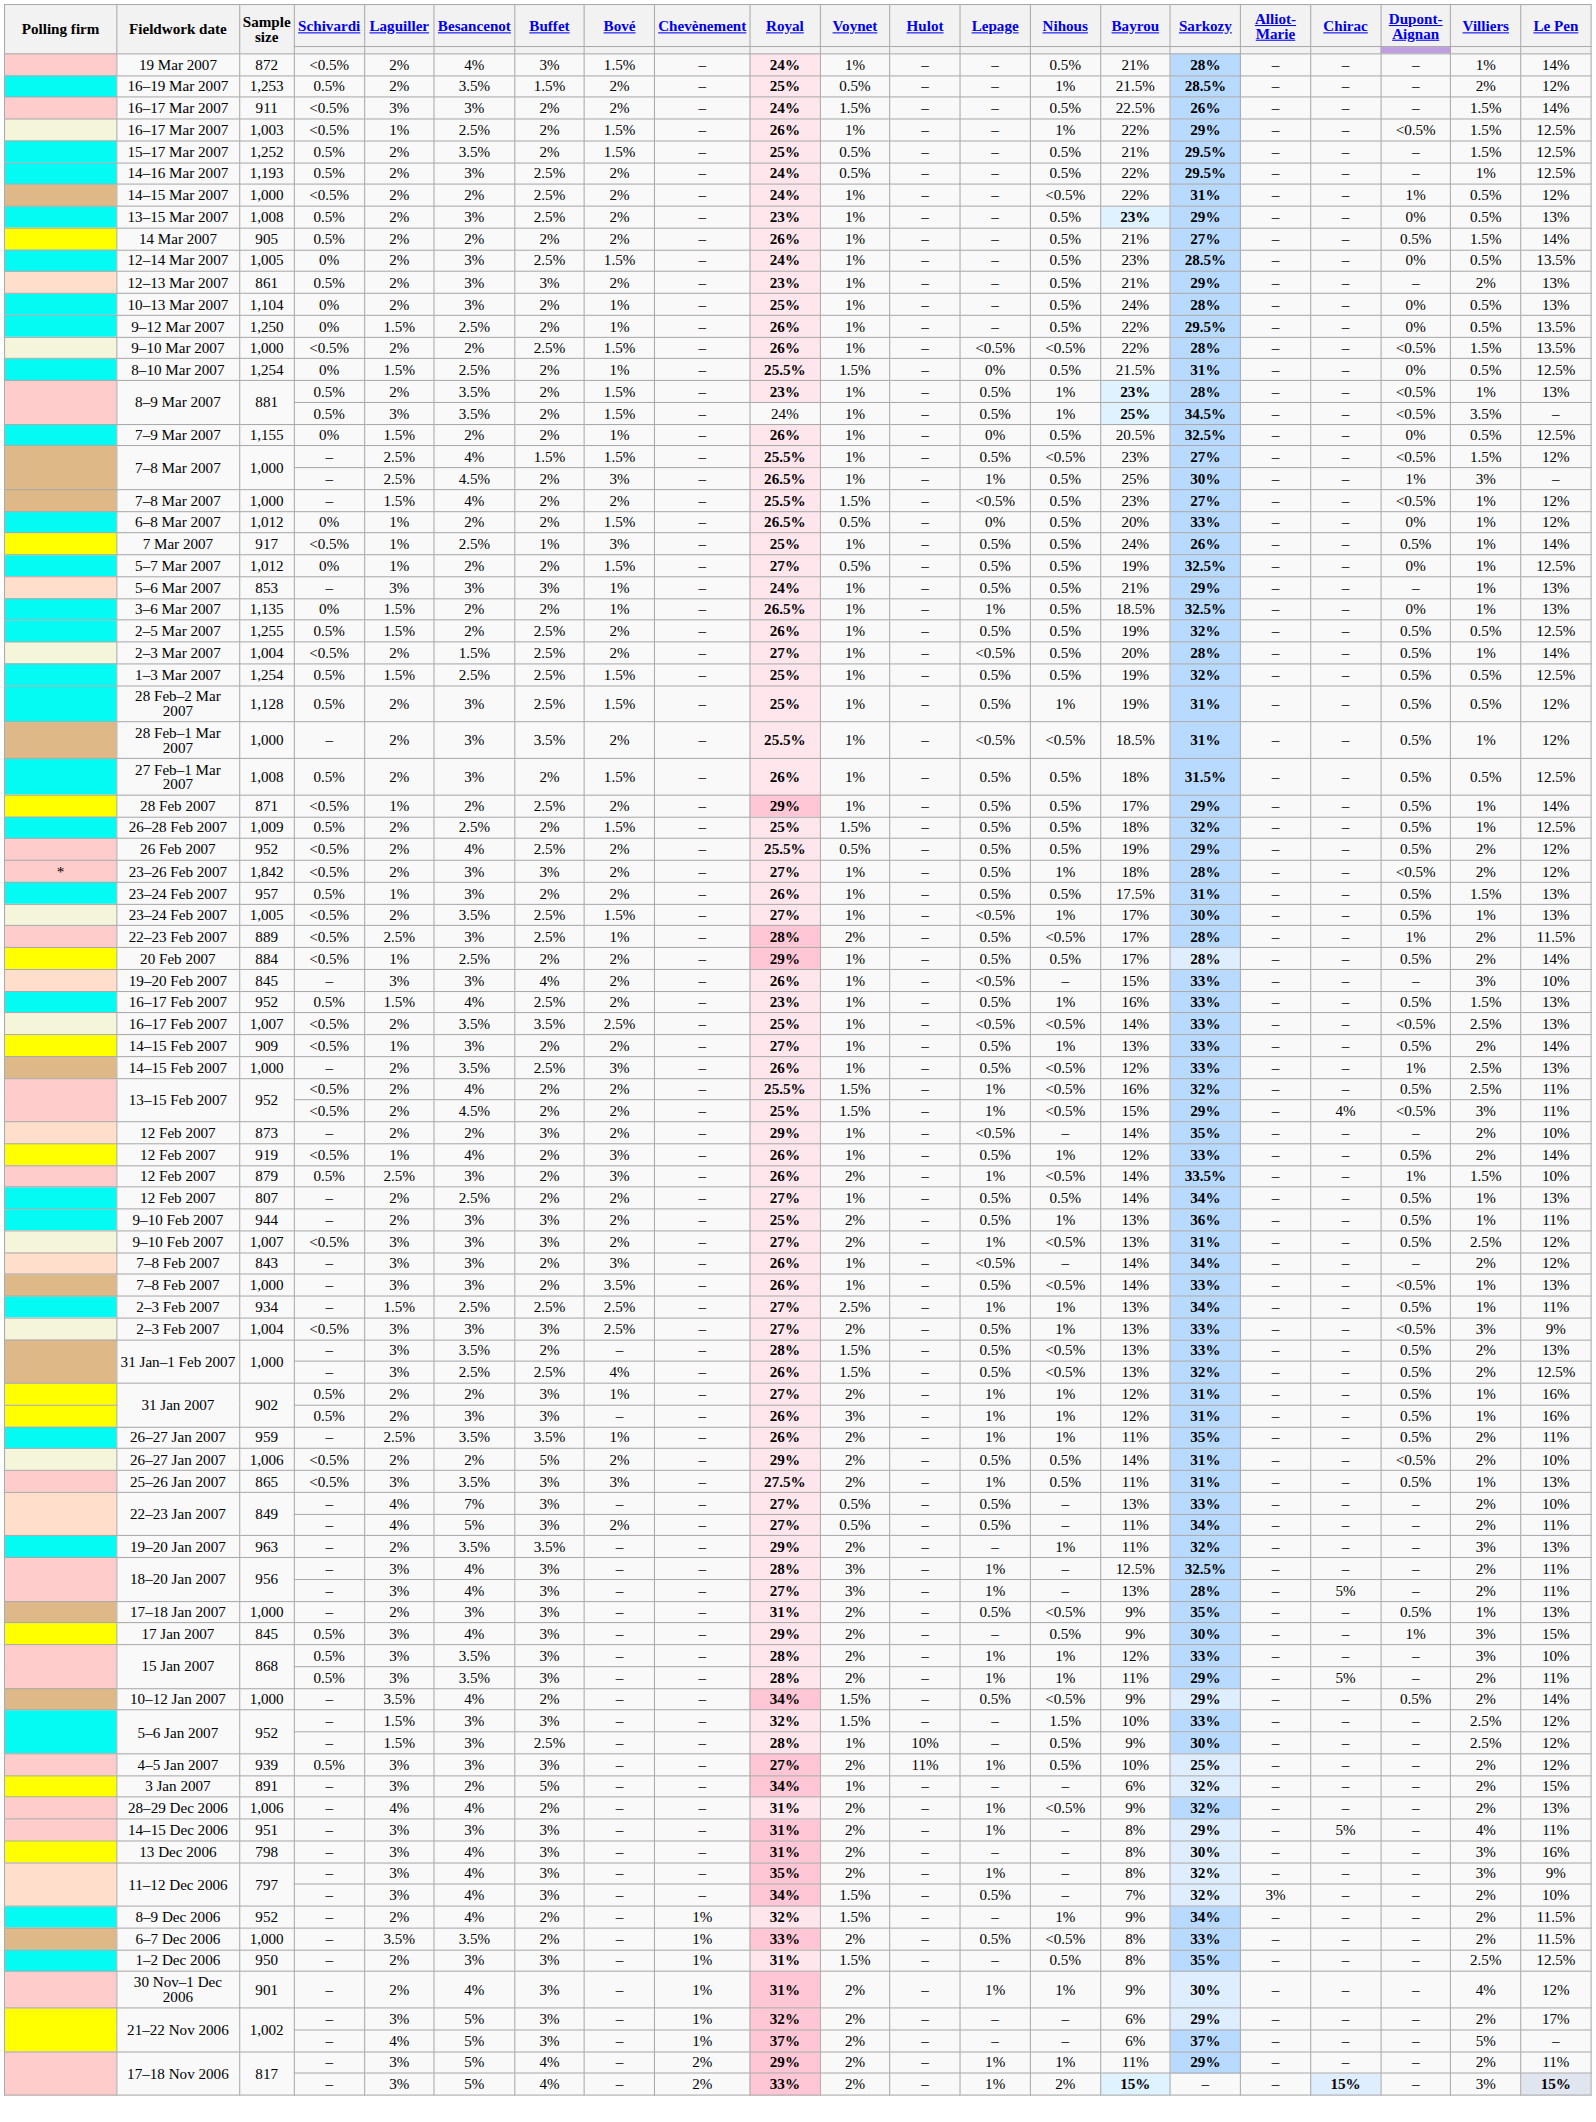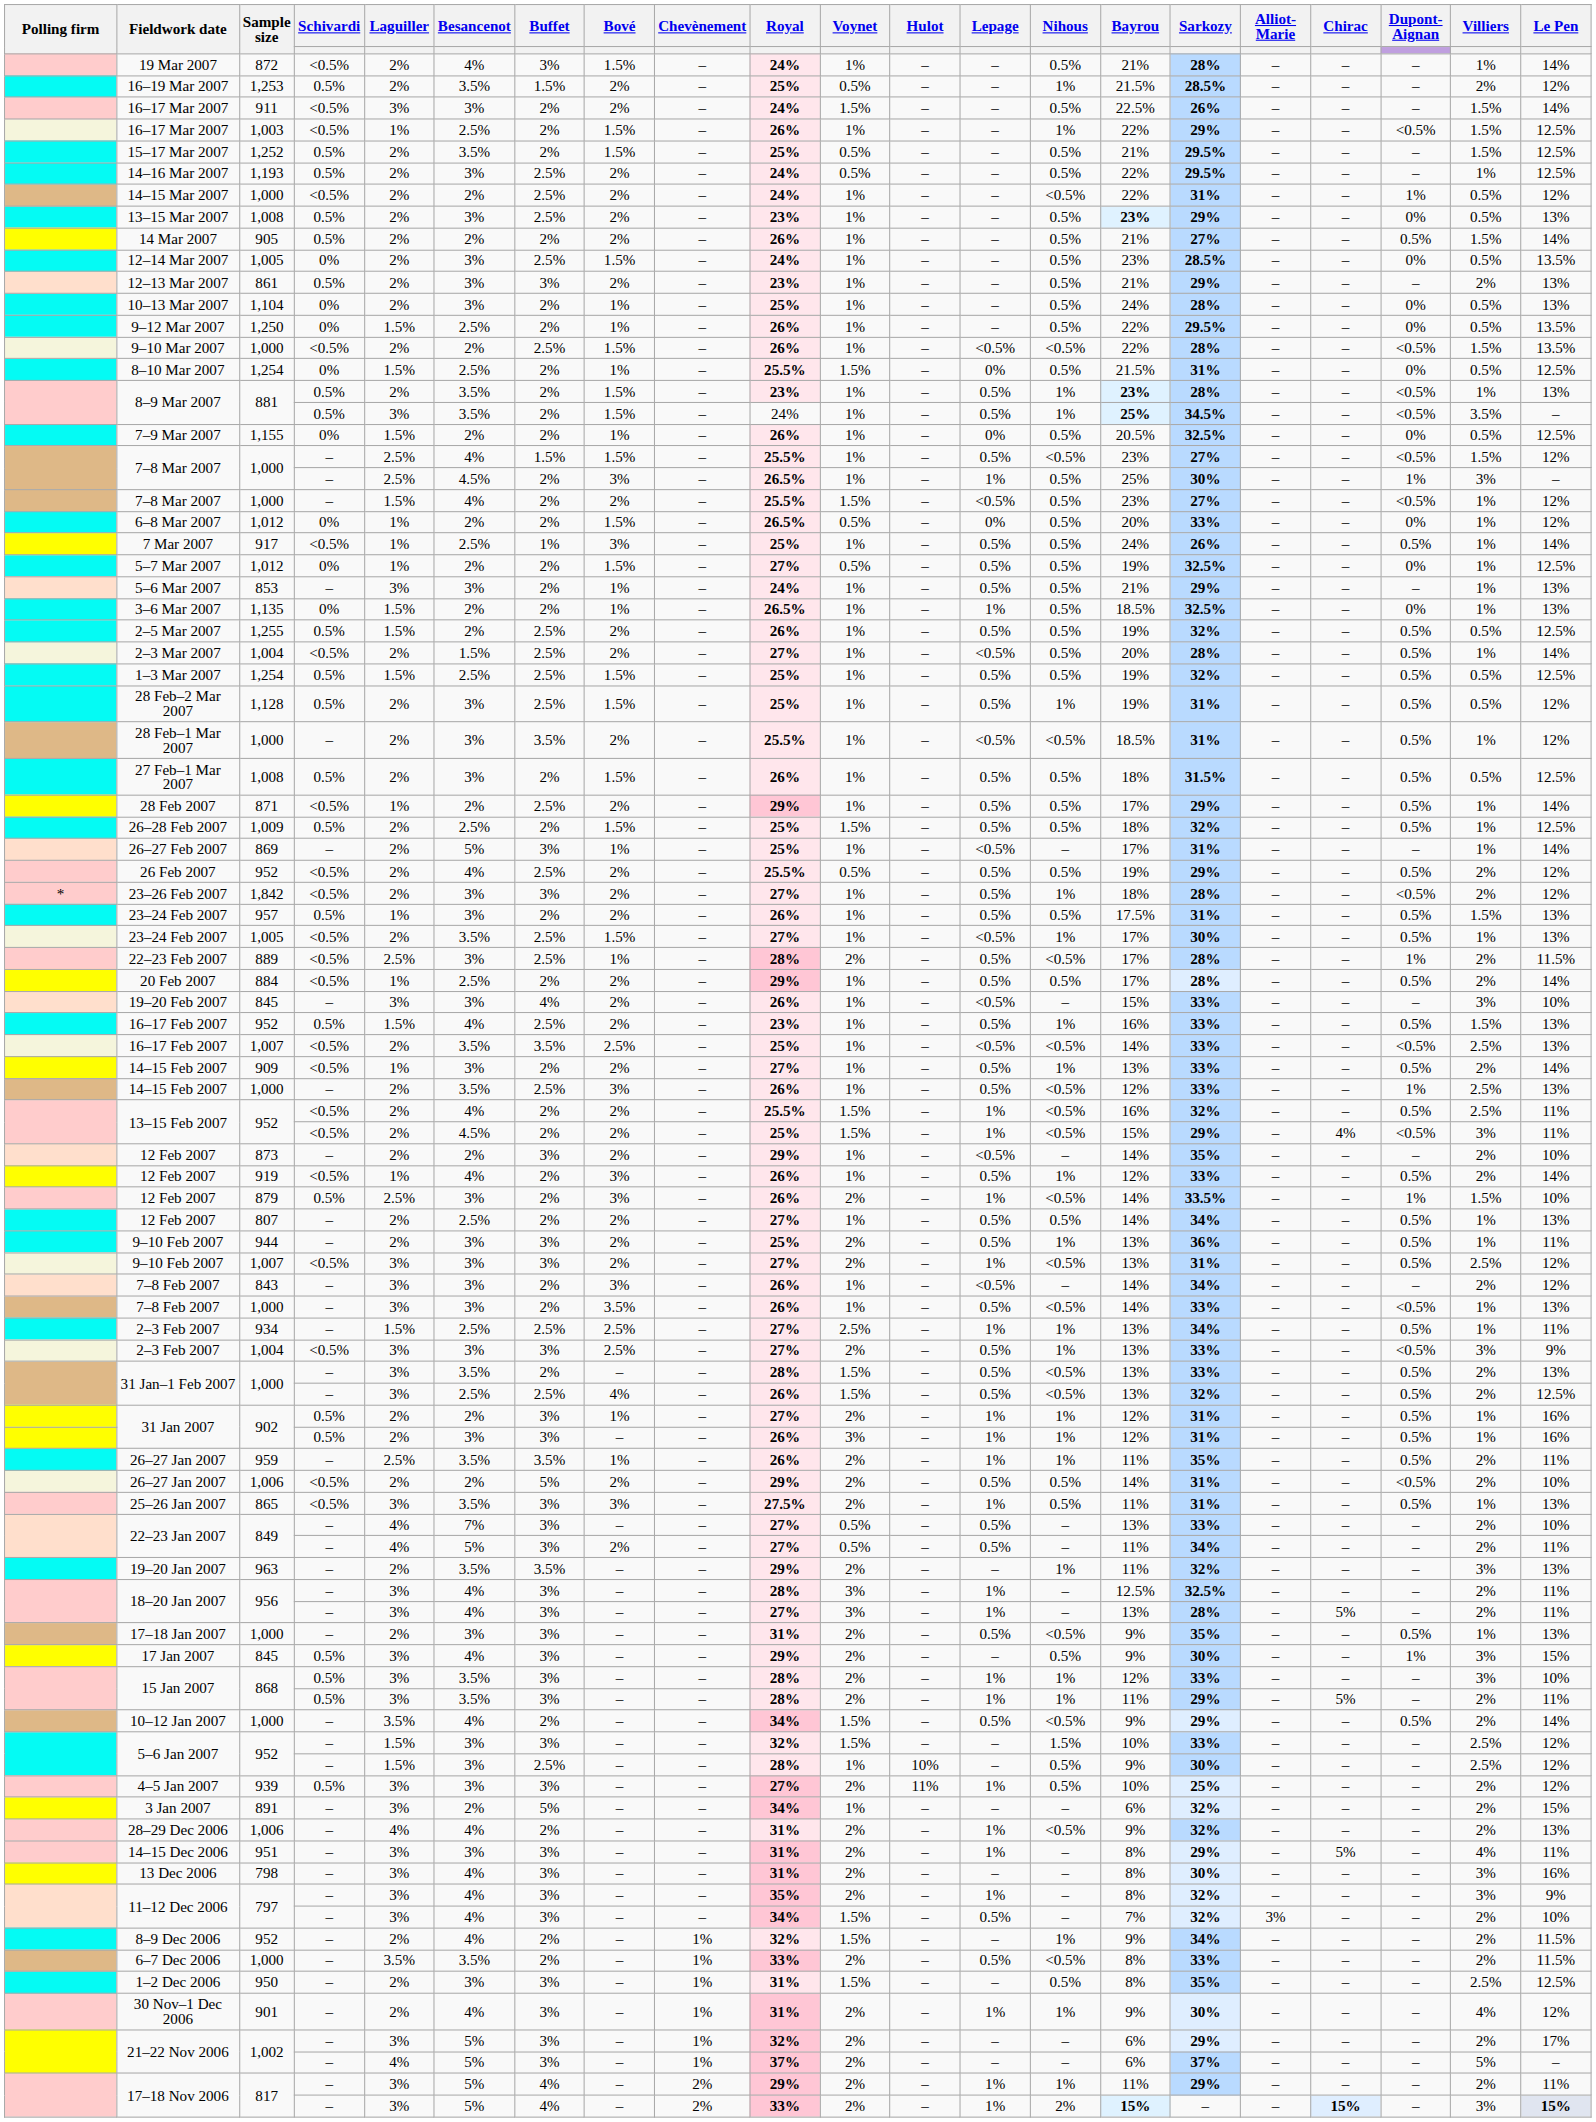(549, 588) 3% -> (549, 588) 2%
+ row: (178, 850)
